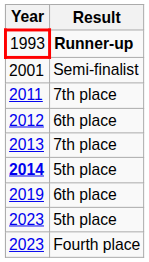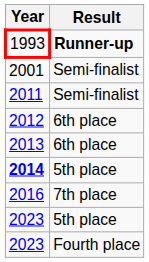(85, 95) 7th place -> (96, 95) Semi-finalist
(85, 145) 7th place -> (85, 145) 6th place
(27, 194) 2019 -> (27, 194) 2016
(85, 194) 6th place -> (85, 194) 7th place
